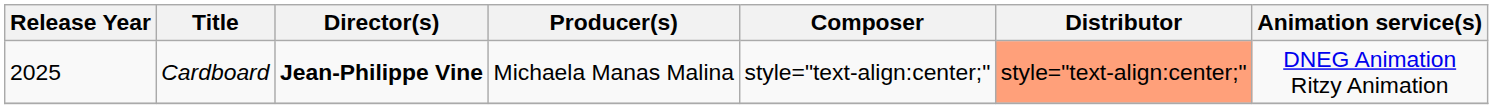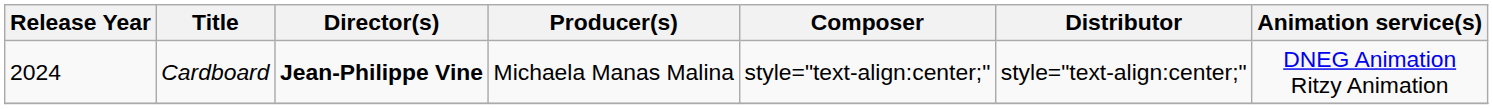(35, 71) 2025 -> (35, 71) 2024
(1124, 71) lightsalmon background -> (1124, 71) no background
